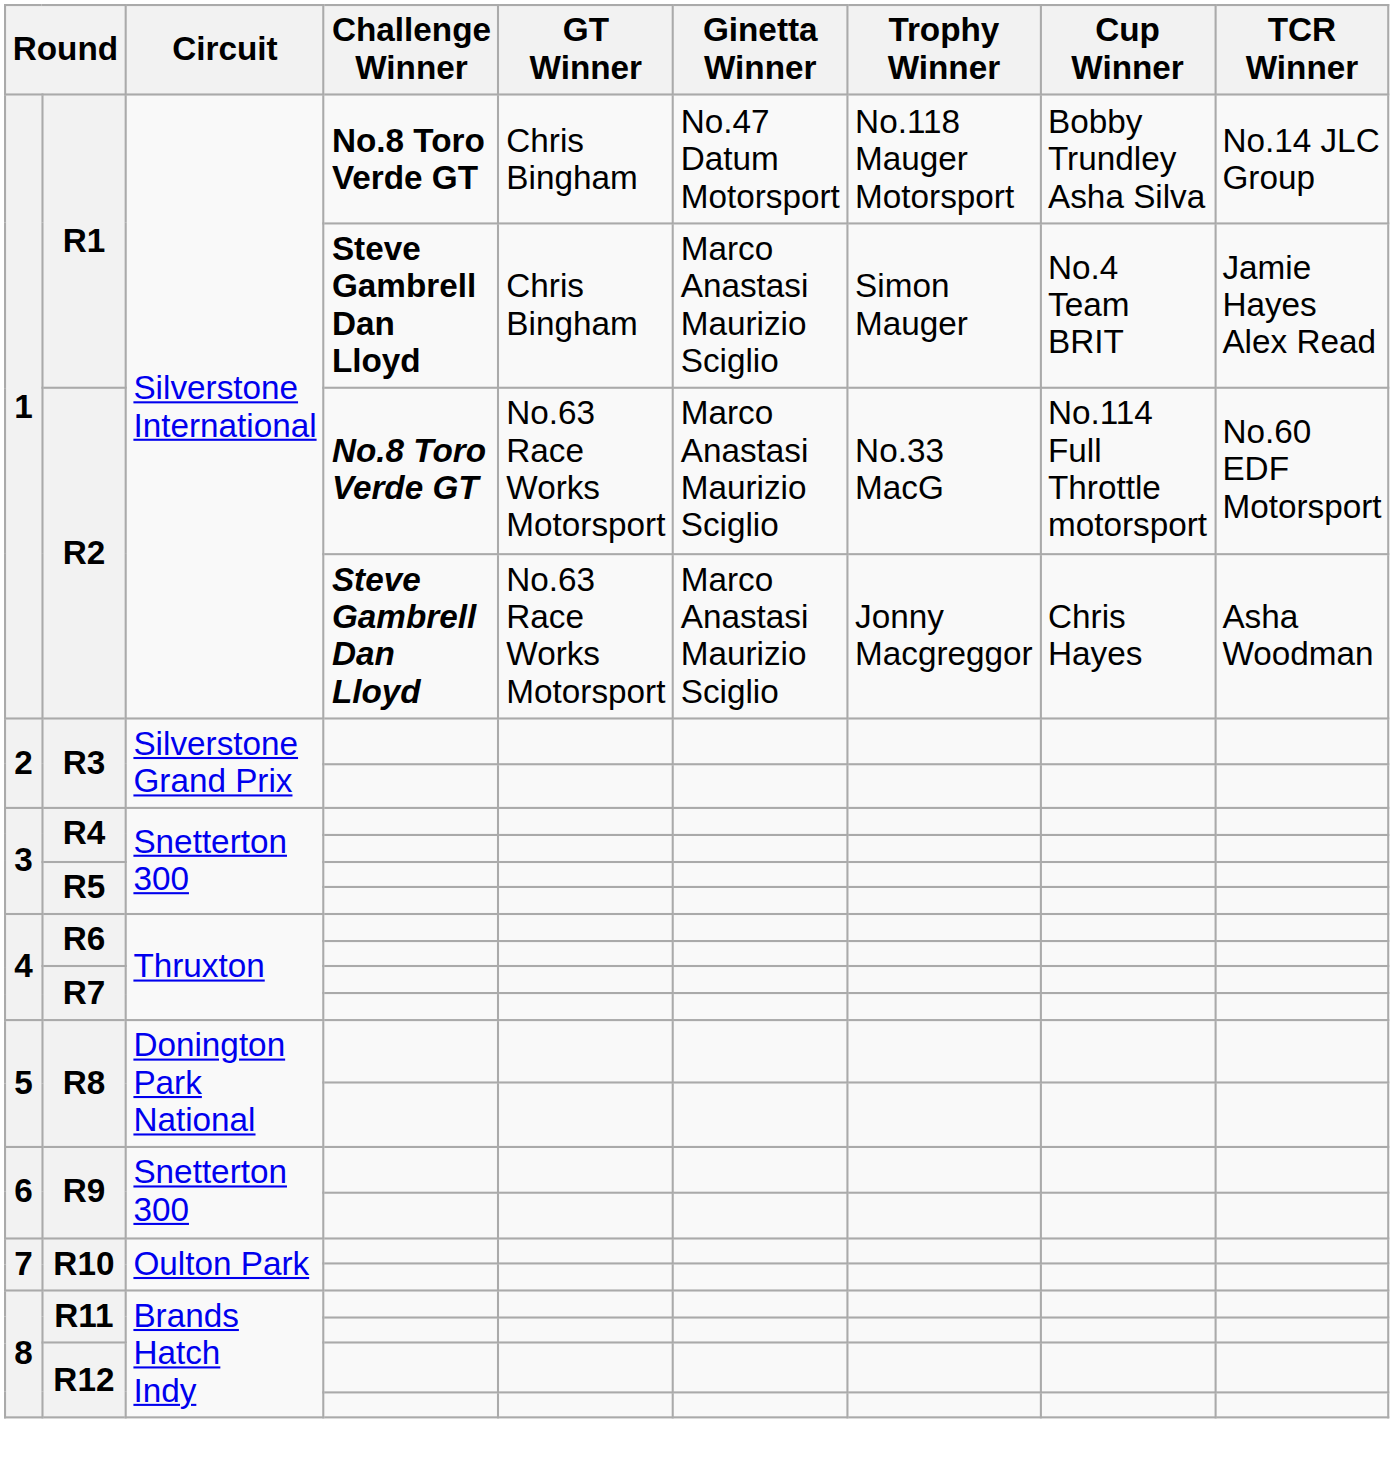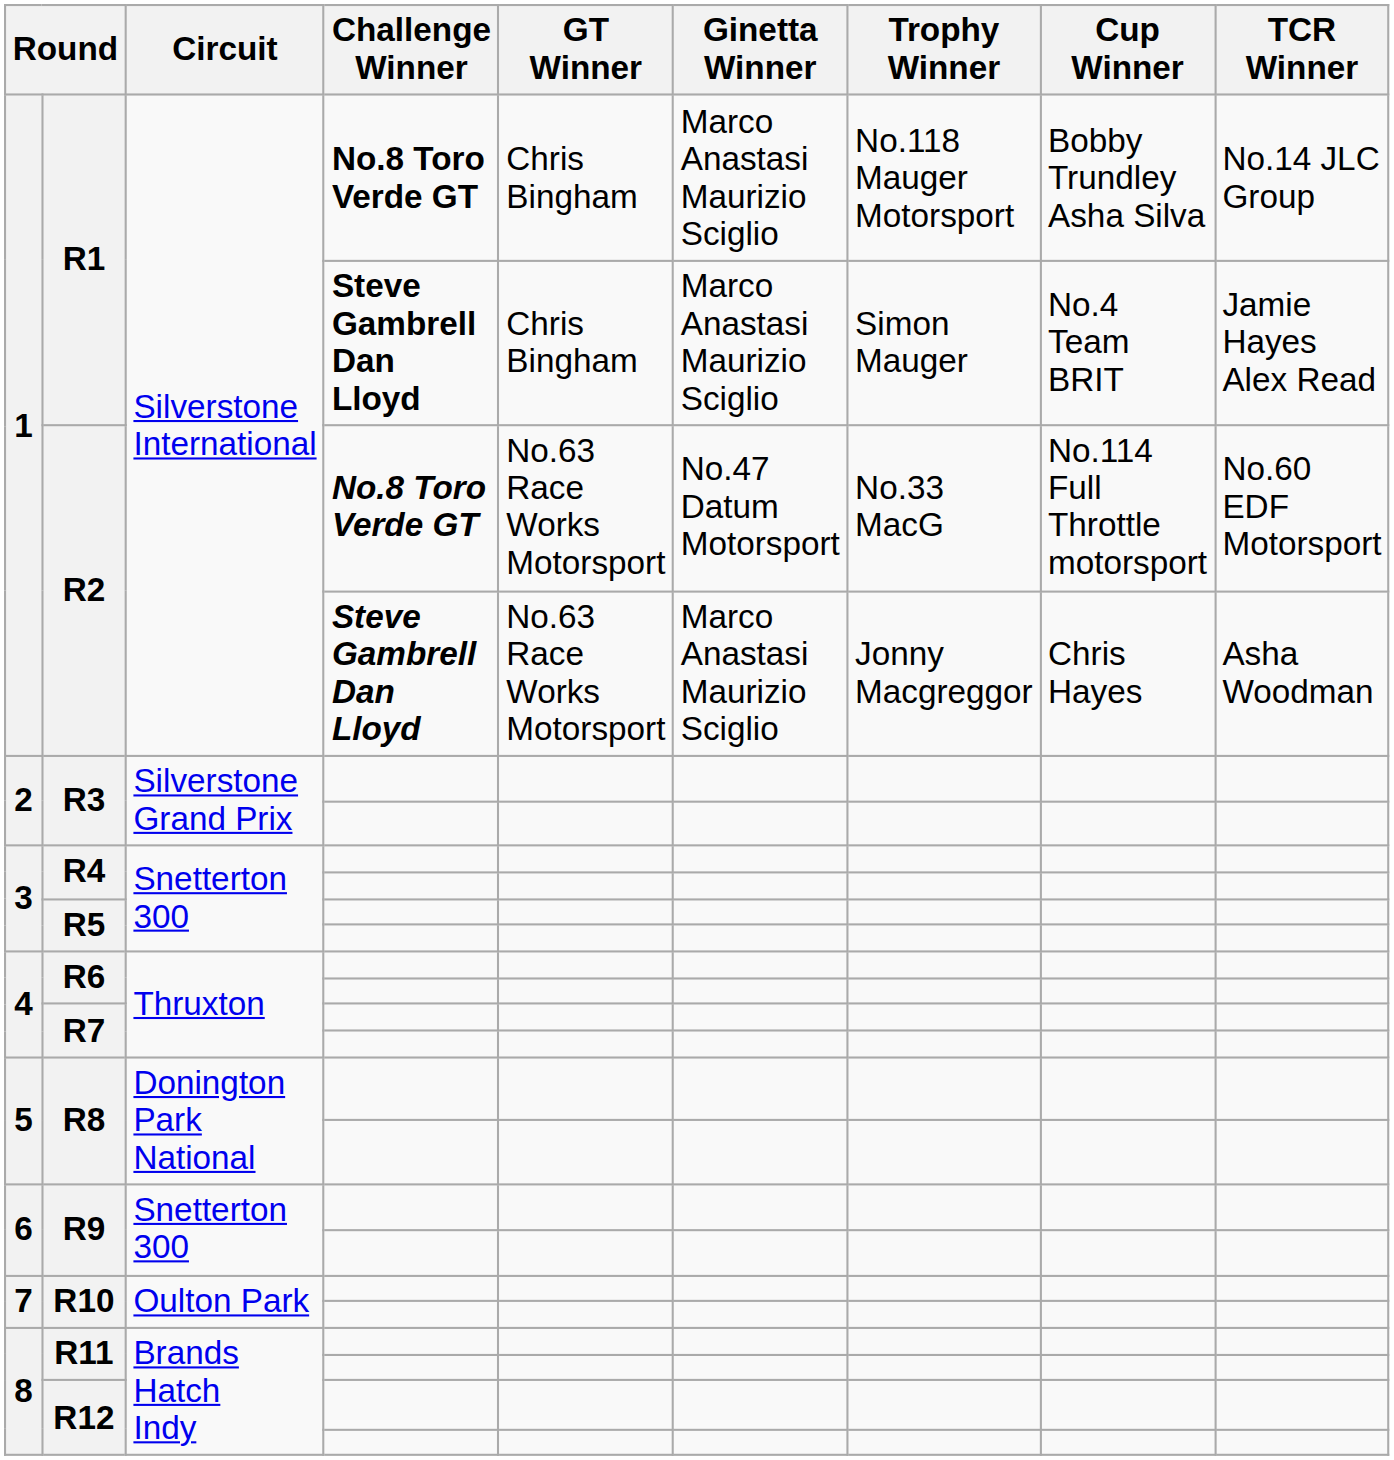(760, 158) No.47 Datum Motorsport -> (745, 177) Marco Anastasi Maurizio Sciglio
(745, 470) Marco Anastasi Maurizio Sciglio -> (760, 507) No.47 Datum Motorsport
